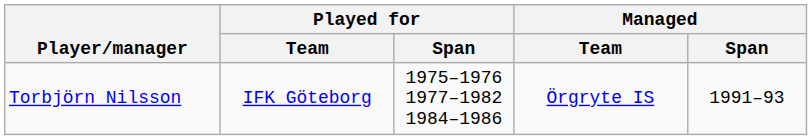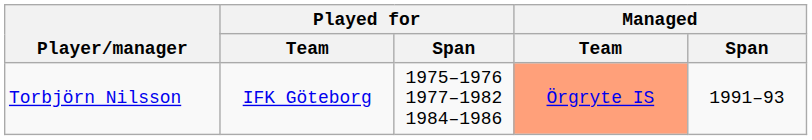(600, 98) no background -> (600, 98) lightsalmon background
